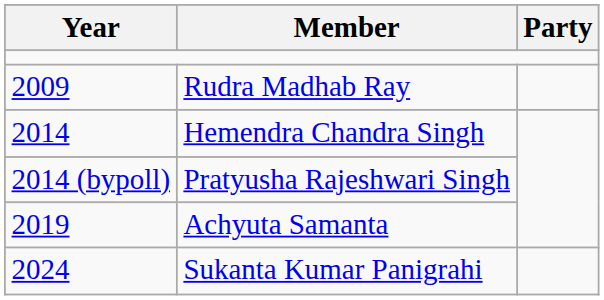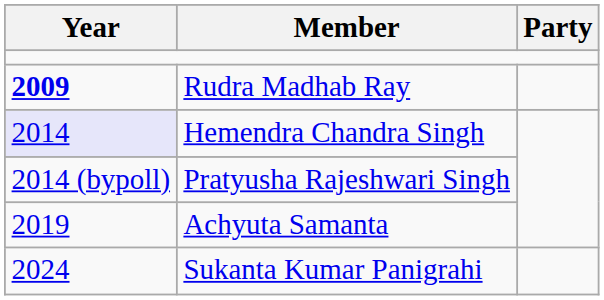(41, 86) normal -> (41, 86) bold
(41, 132) no background -> (41, 132) lavender background
